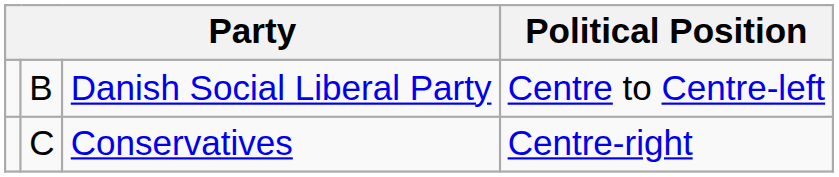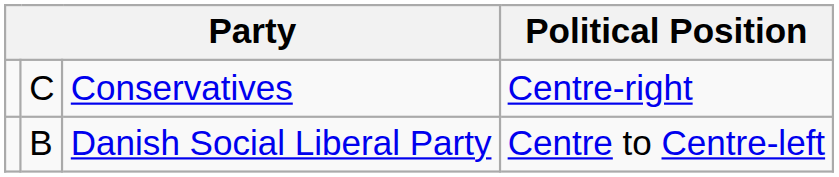rows swapped: (281, 87) <-> (182, 143)
